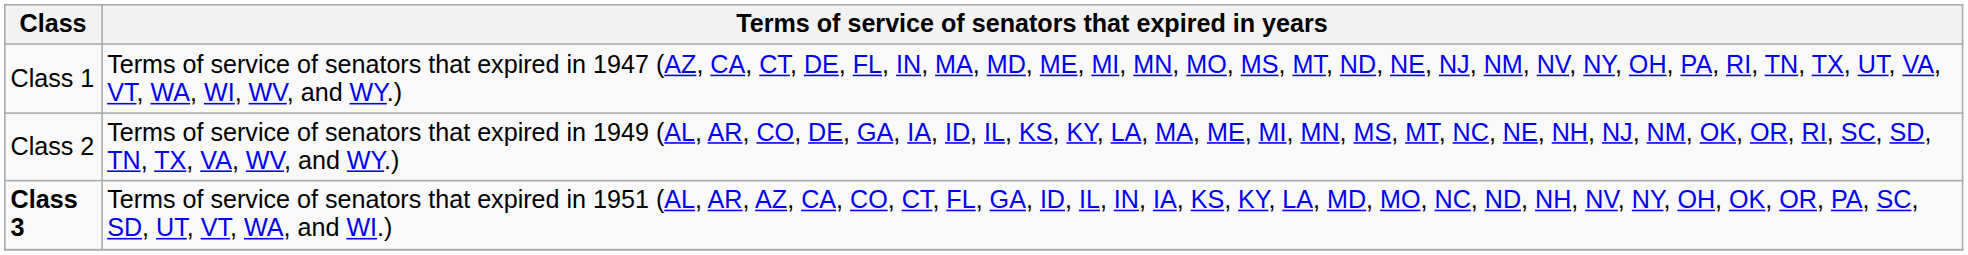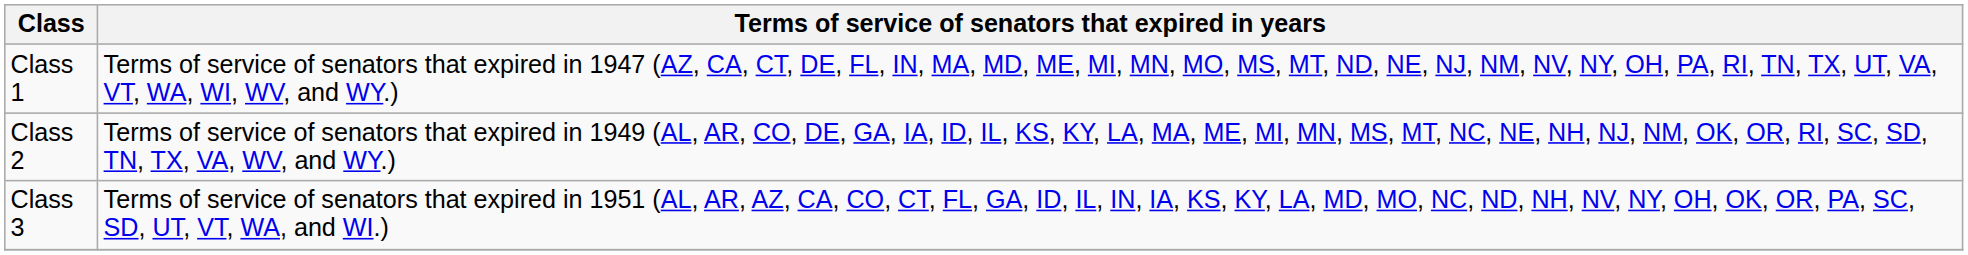(44, 214) bold -> (42, 214) normal
